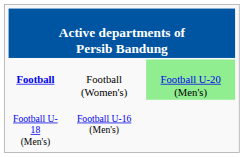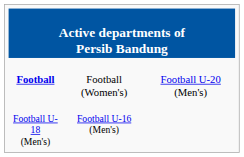(191, 86) lightgreen background -> (191, 86) no background
